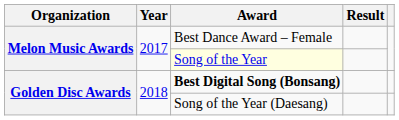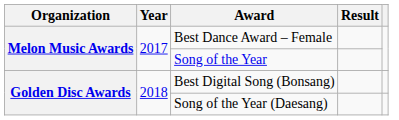(221, 59) lightyellow background -> (221, 59) no background
(257, 81) bold -> (254, 81) normal
